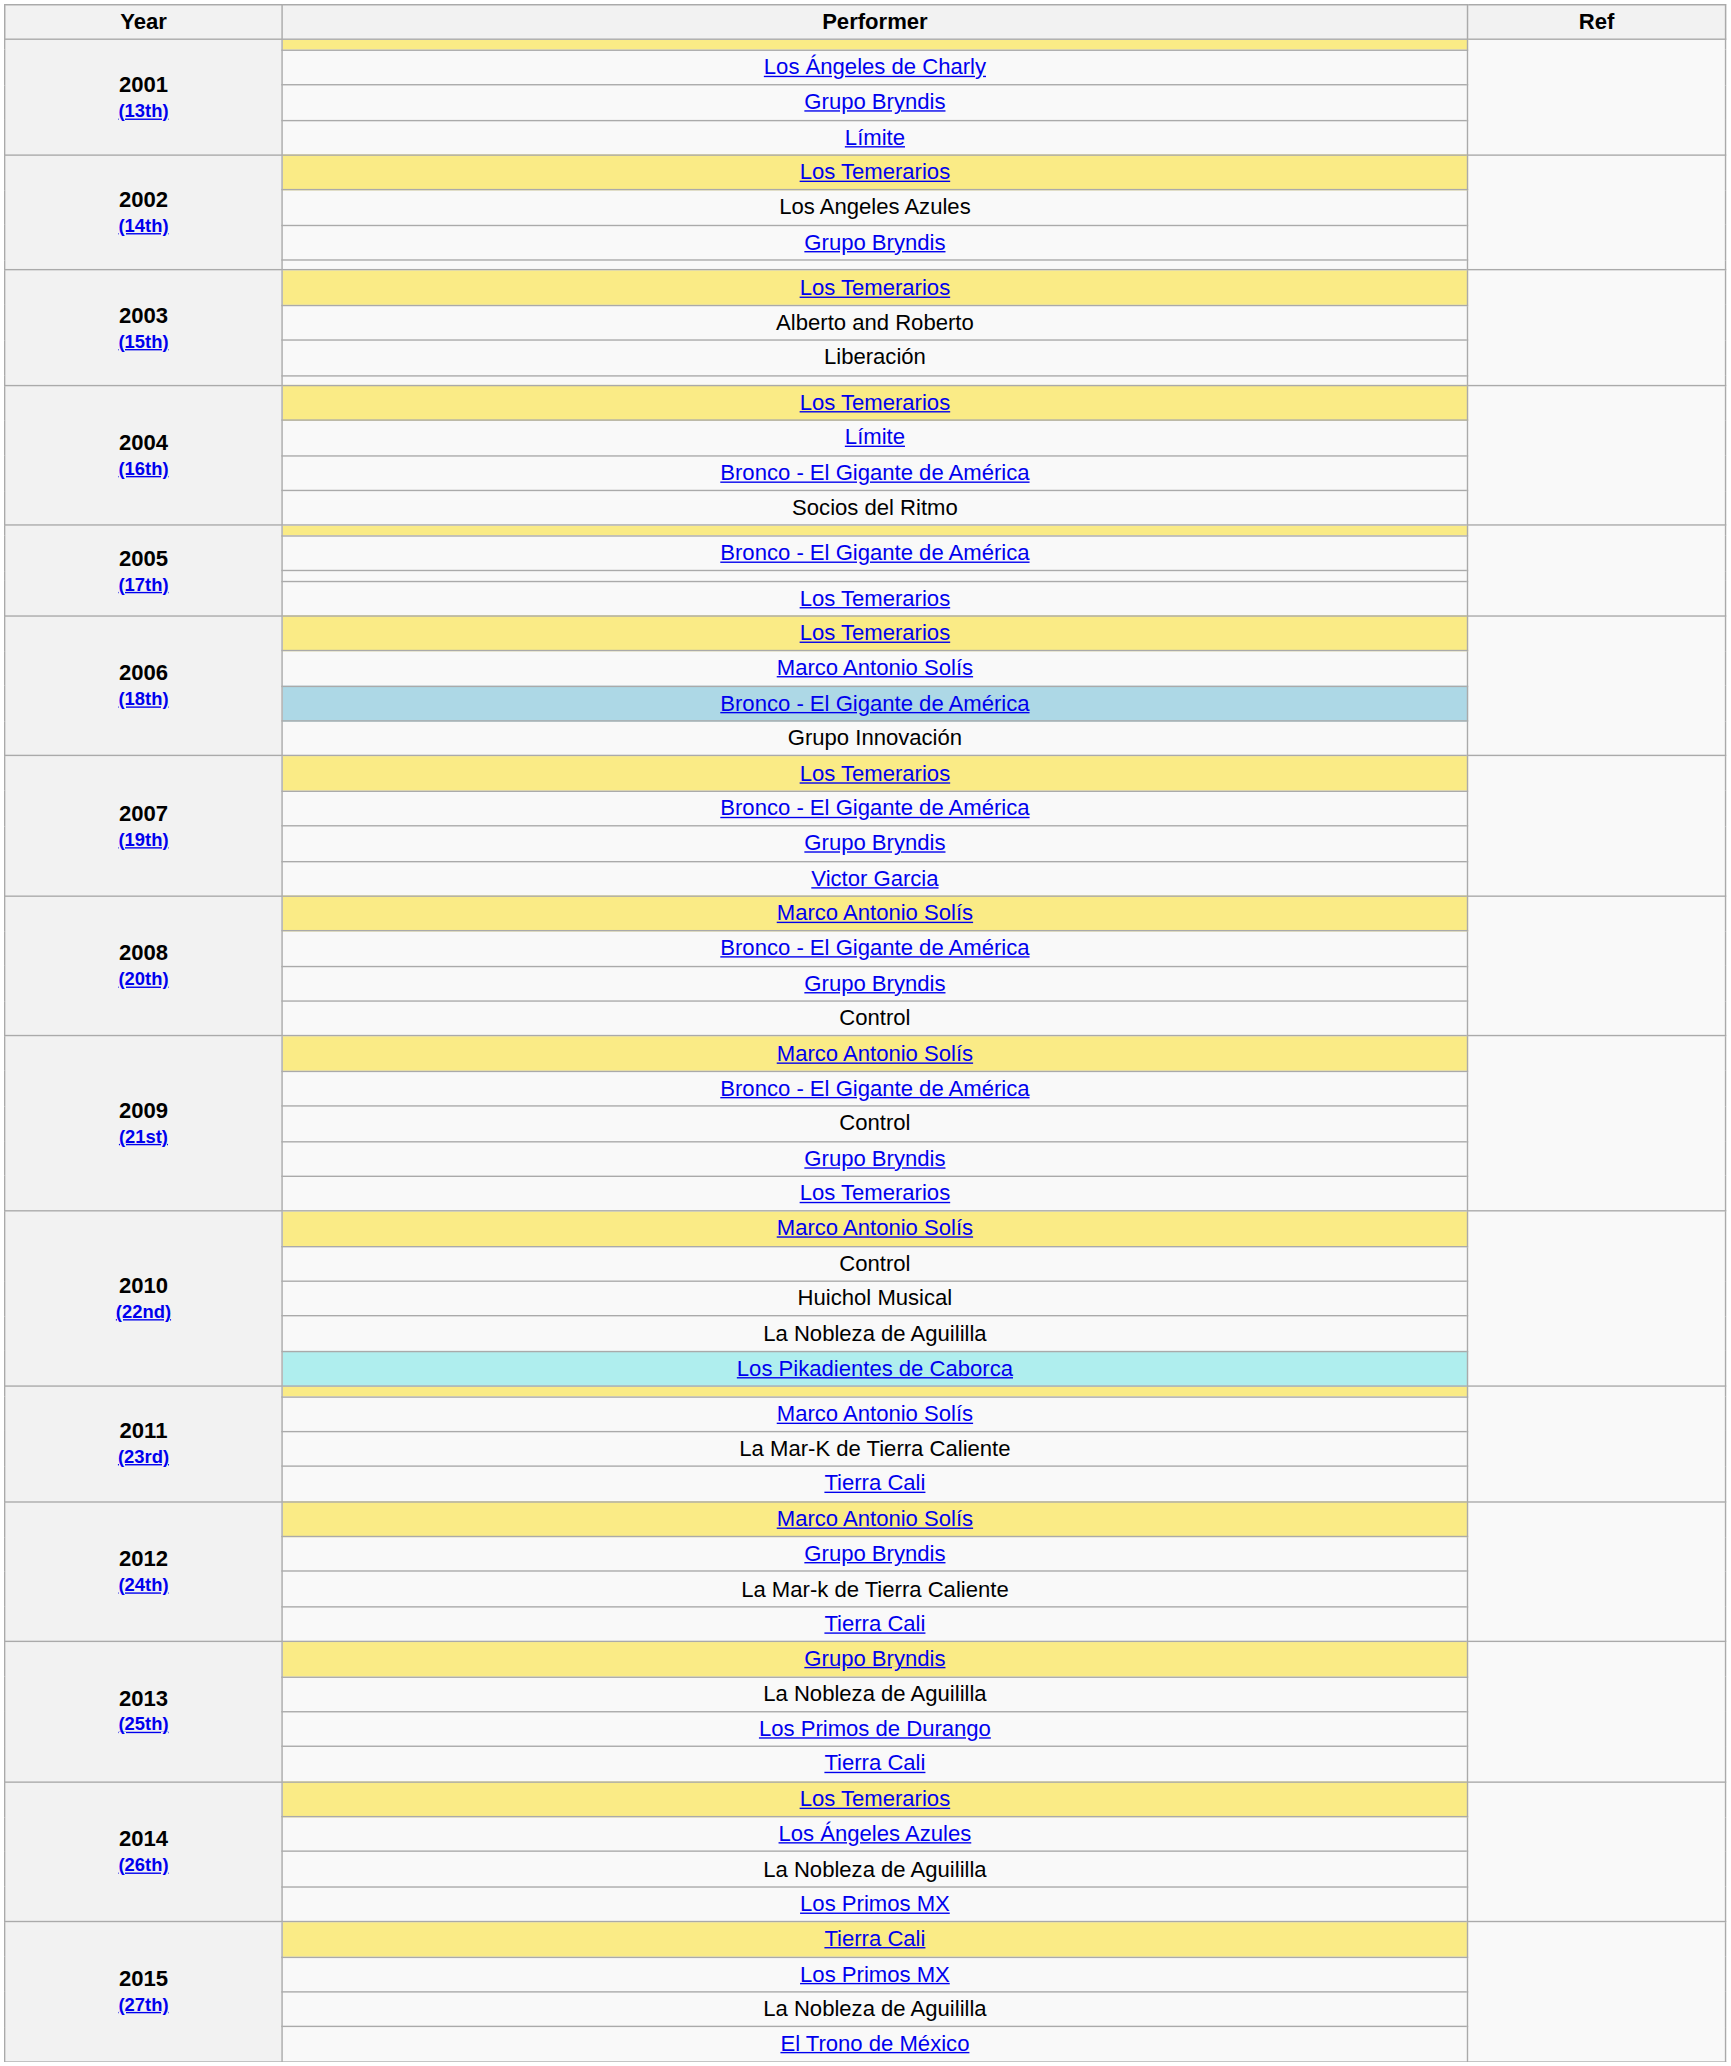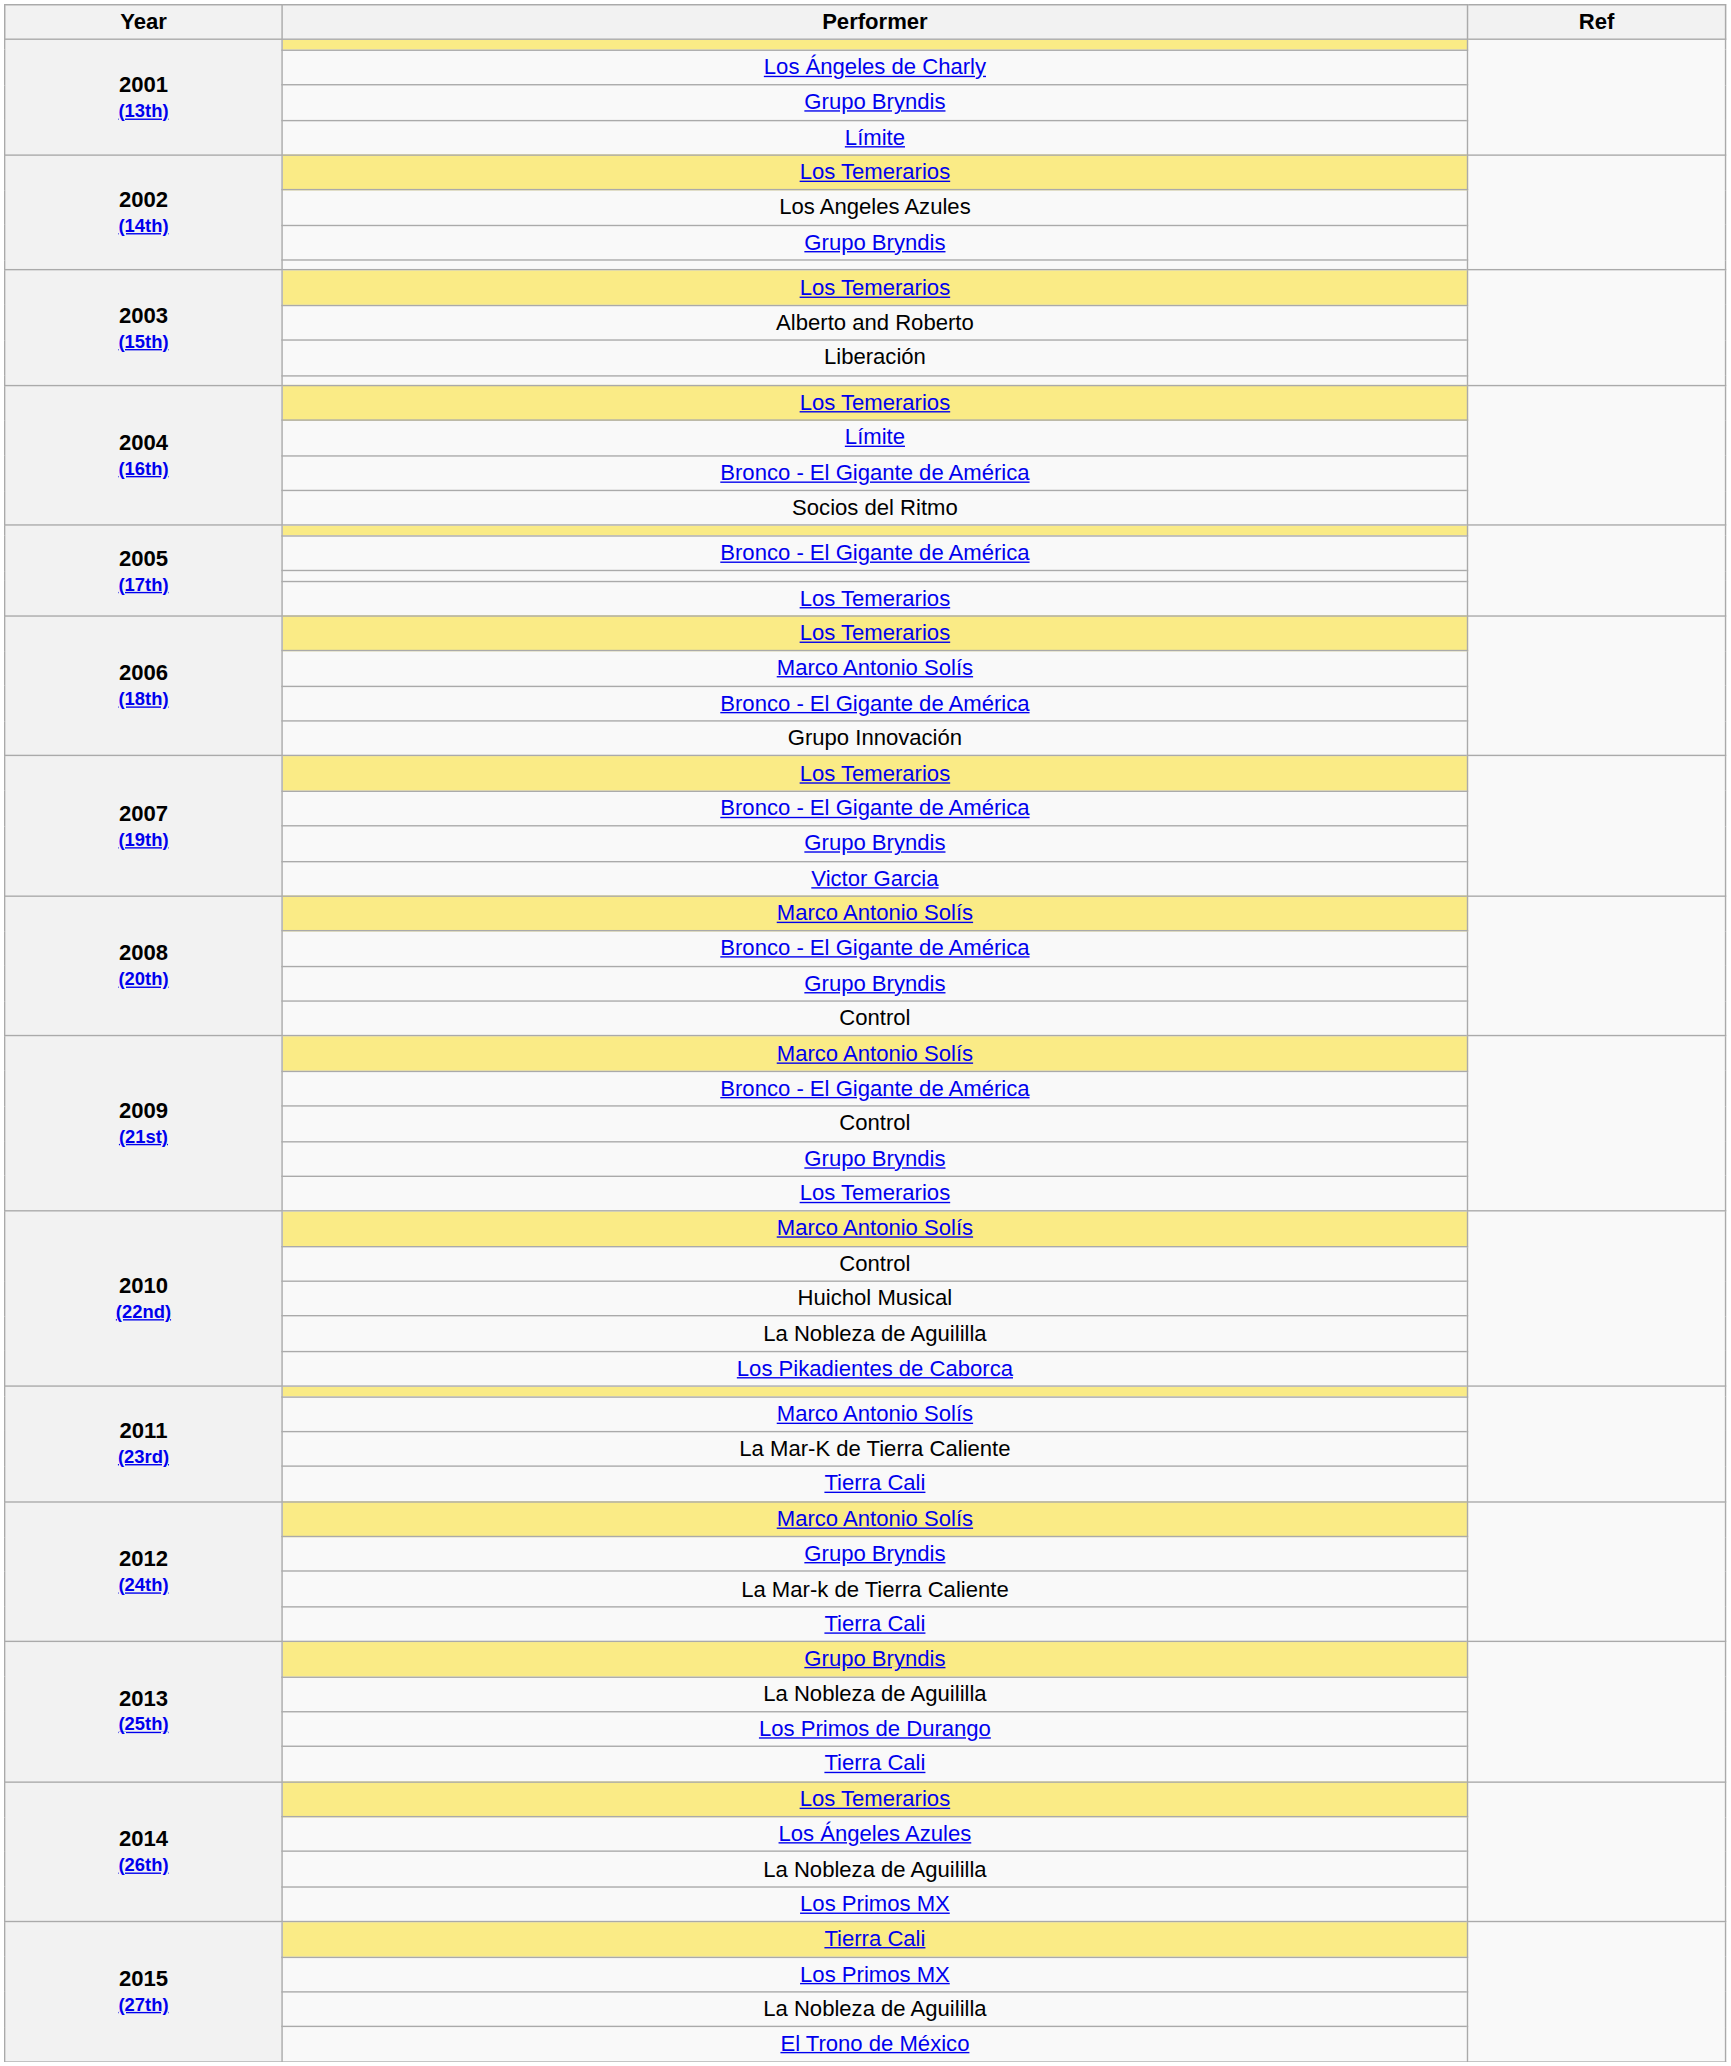(875, 703) lightblue background -> (875, 703) no background
(875, 1368) paleturquoise background -> (875, 1368) no background
